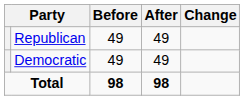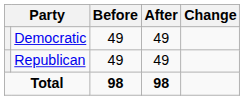rows swapped: (50, 60) <-> (50, 38)
